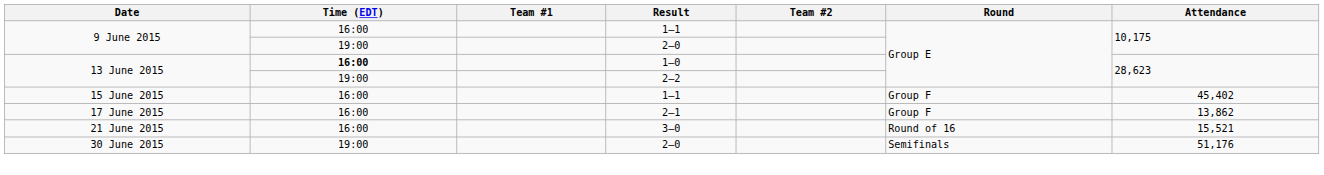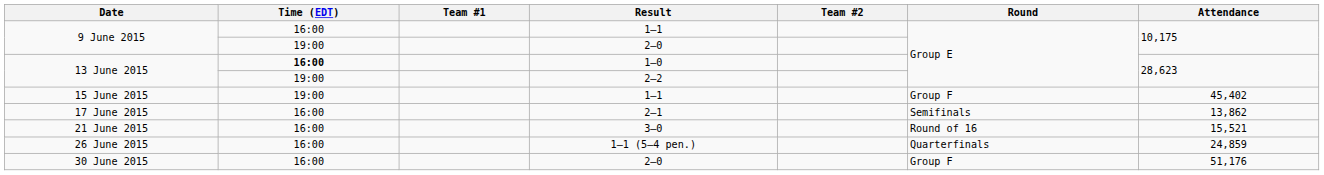(353, 95) 16:00 -> (309, 95) 19:00
(910, 112) Group F -> (940, 112) Semifinals
+ row: (111, 145)
(353, 145) 19:00 -> (309, 161) 16:00
(919, 145) Semifinals -> (931, 161) Group F
